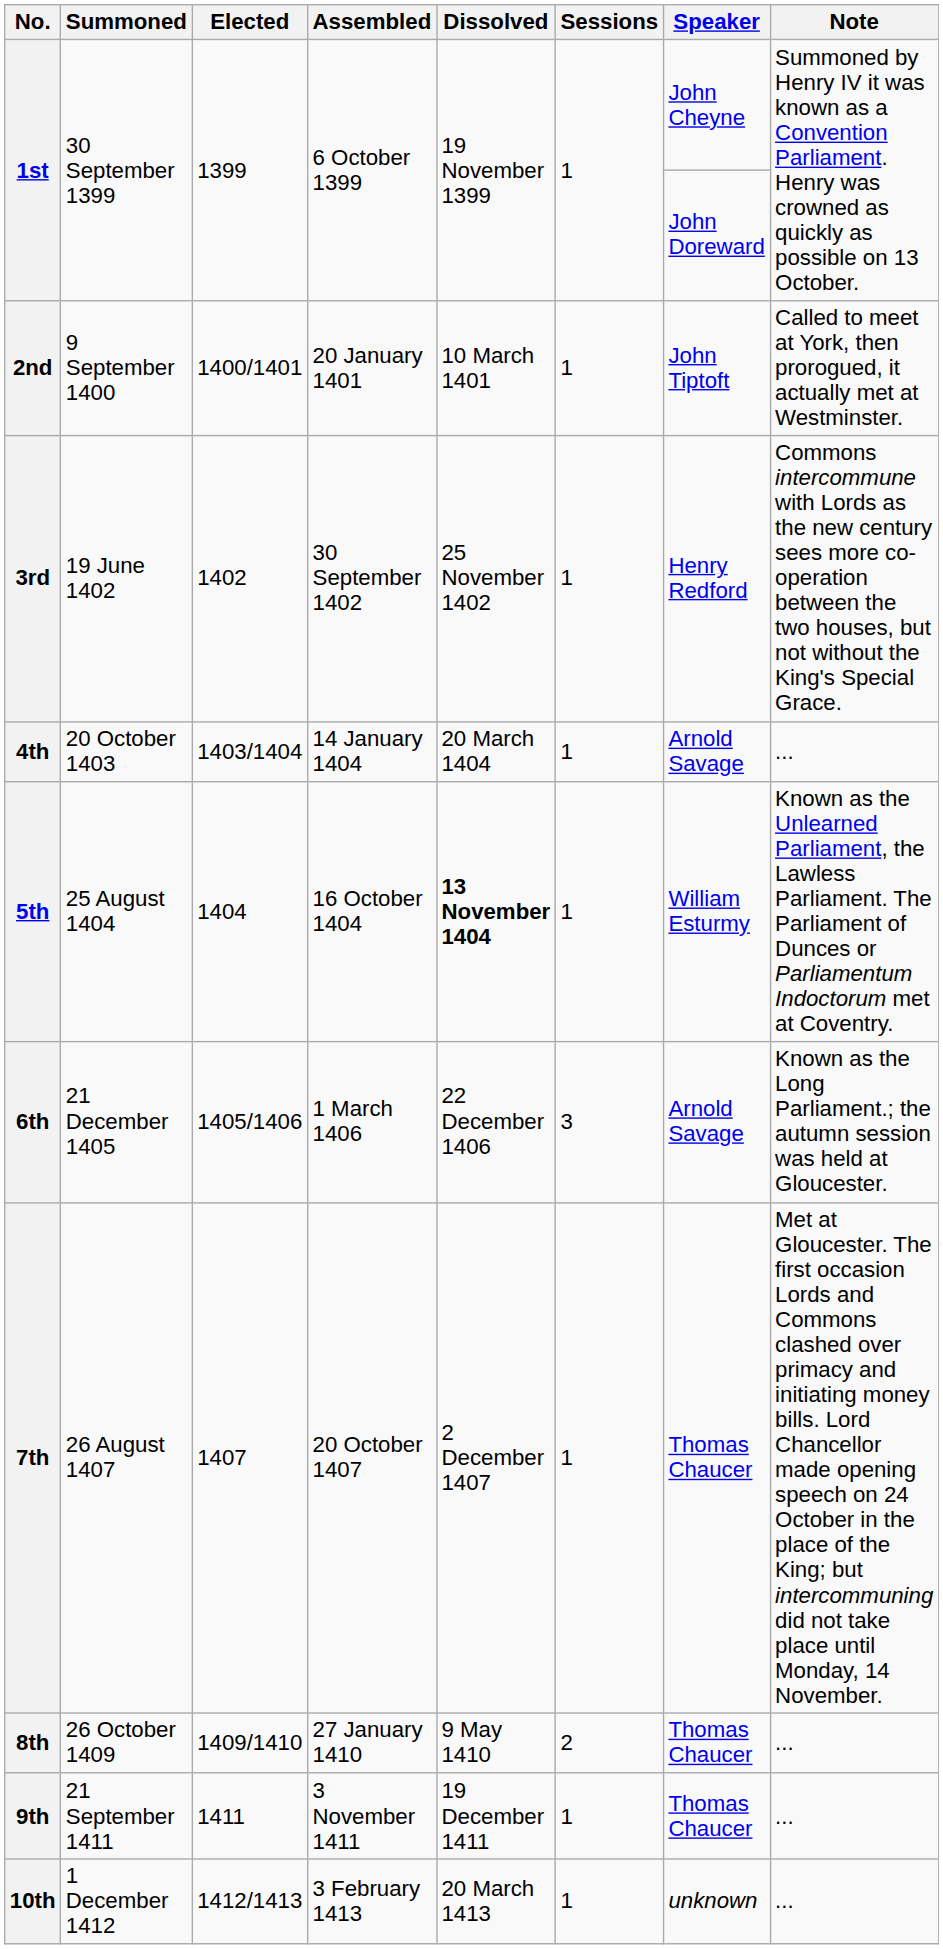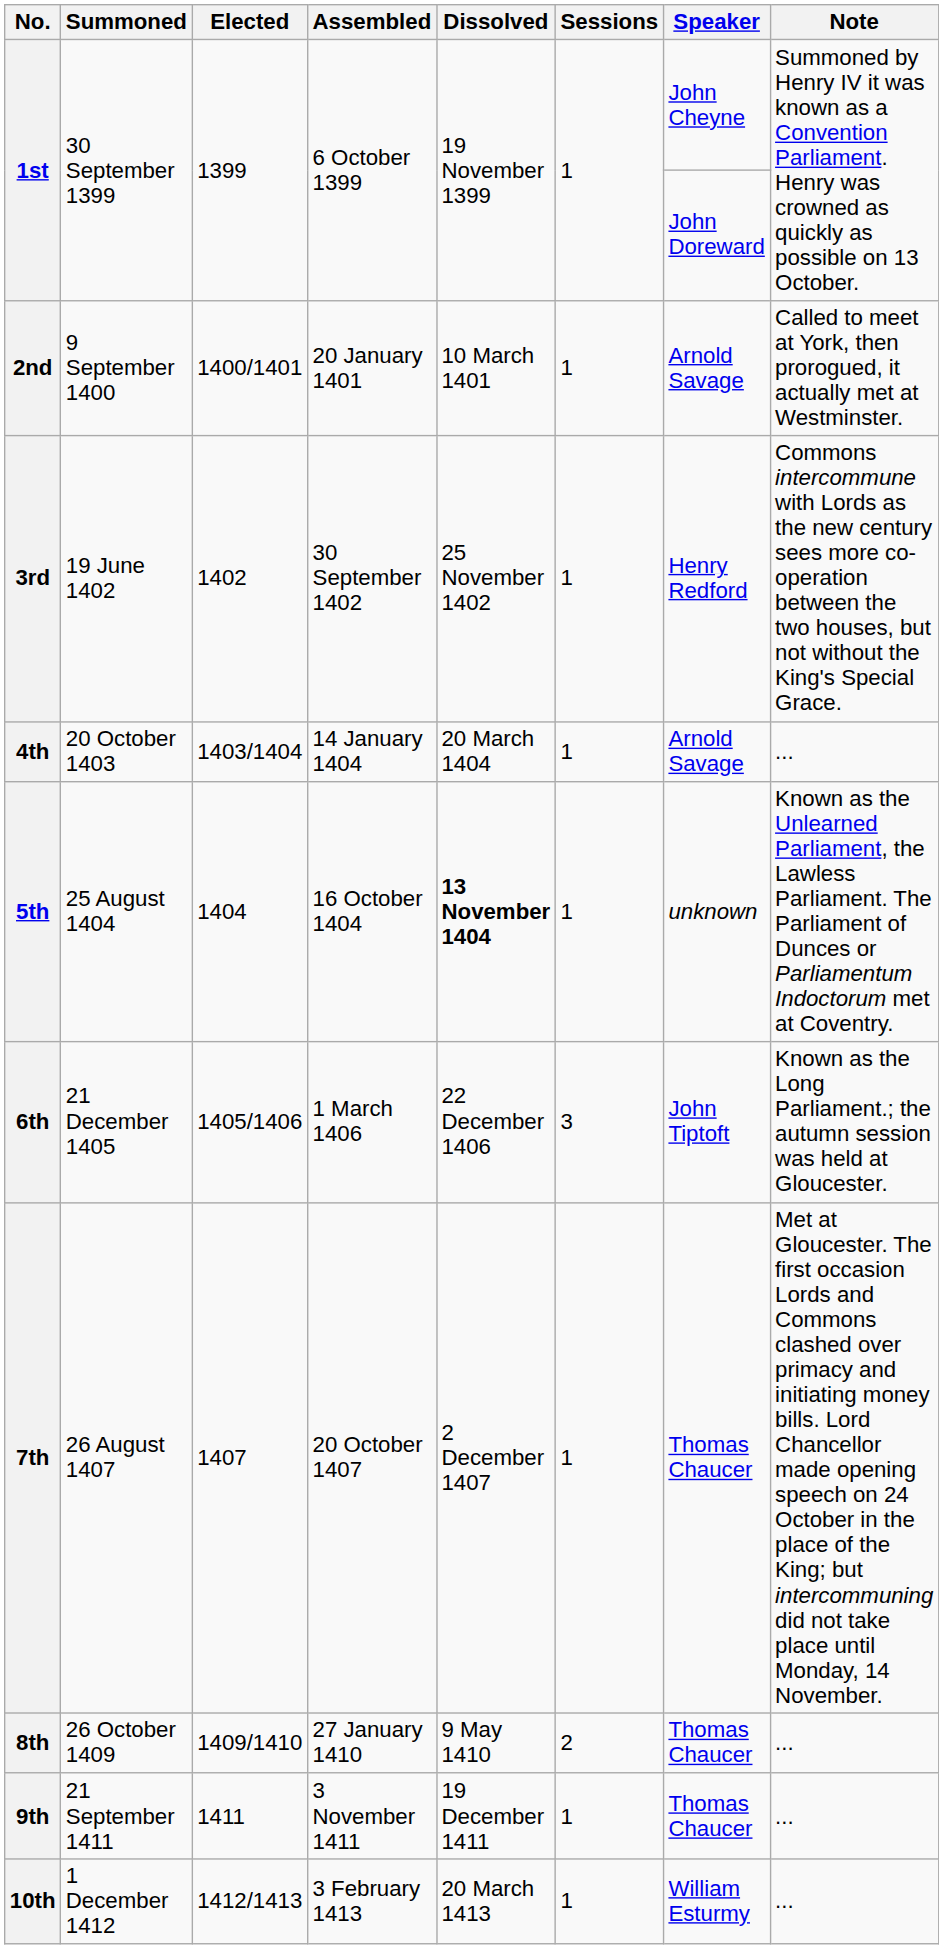(699, 367) John Tiptoft -> (706, 367) Arnold Savage
(709, 911) William Esturmy -> (713, 911) unknown
(706, 1121) Arnold Savage -> (699, 1121) John Tiptoft
(713, 1901) unknown -> (709, 1901) William Esturmy
